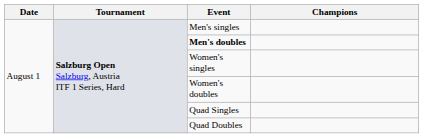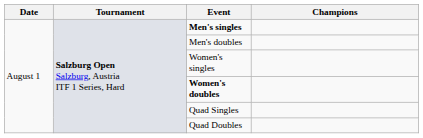(214, 26) normal -> (215, 26) bold
(218, 42) bold -> (216, 42) normal
(206, 89) normal -> (207, 89) bold
